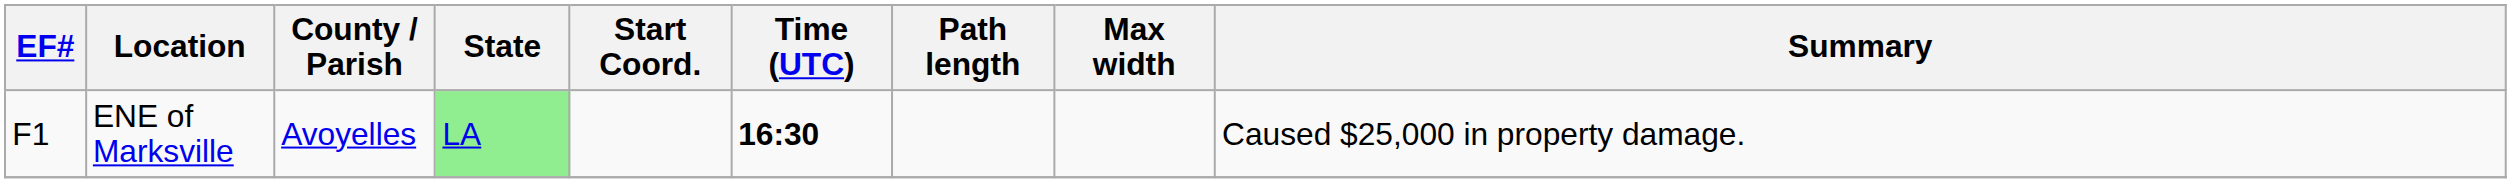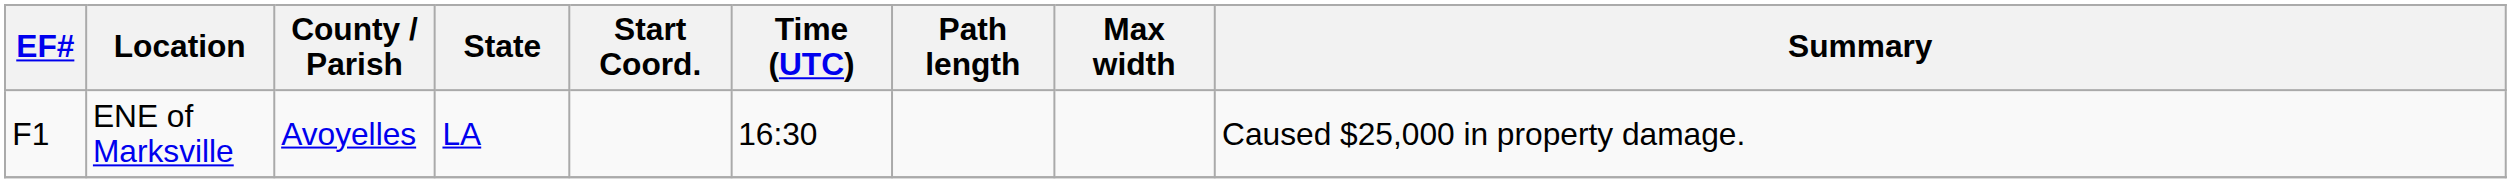(462, 133) lightgreen background -> (462, 133) no background
(779, 133) bold -> (778, 133) normal
